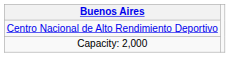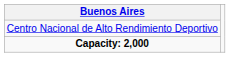(112, 44) normal -> (112, 44) bold
